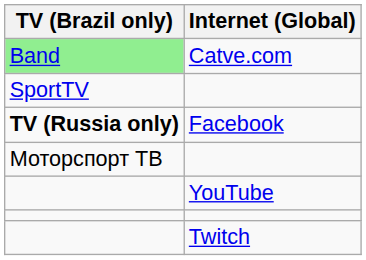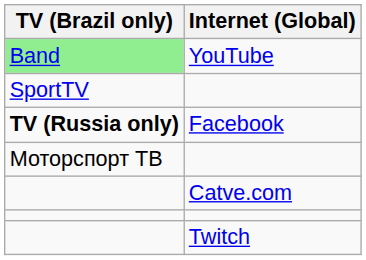(240, 55) Catve.com -> (231, 55) YouTube
(231, 192) YouTube -> (240, 192) Catve.com
